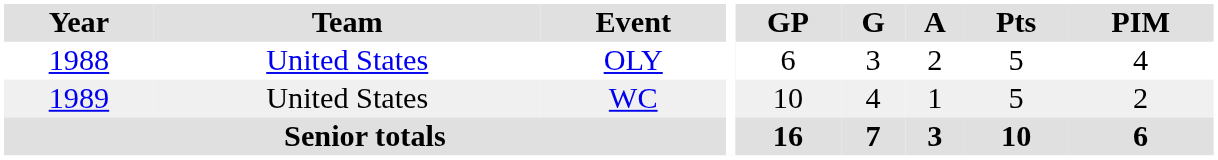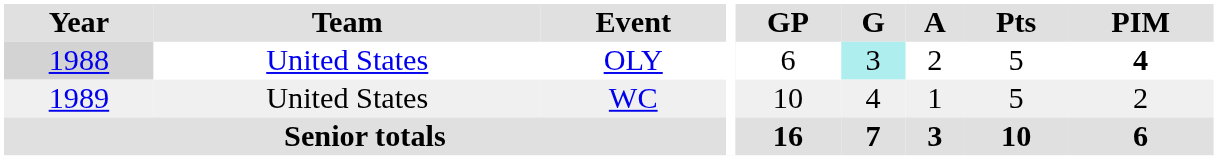(79, 60) no background -> (79, 60) lightgrey background
(873, 60) no background -> (873, 60) paleturquoise background
(1141, 60) normal -> (1141, 60) bold
